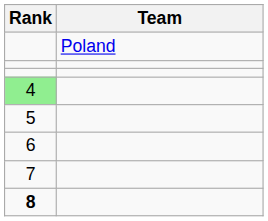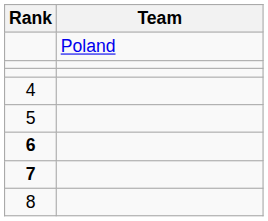(31, 90) lightgreen background -> (31, 90) no background
(31, 146) normal -> (31, 146) bold
(31, 174) normal -> (31, 174) bold
(31, 202) bold -> (31, 202) normal
